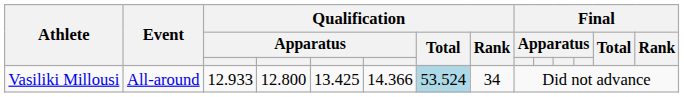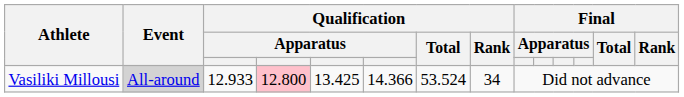(163, 79) no background -> (163, 79) lightgrey background
(283, 79) no background -> (283, 79) pink background
(443, 79) lightblue background -> (443, 79) no background
